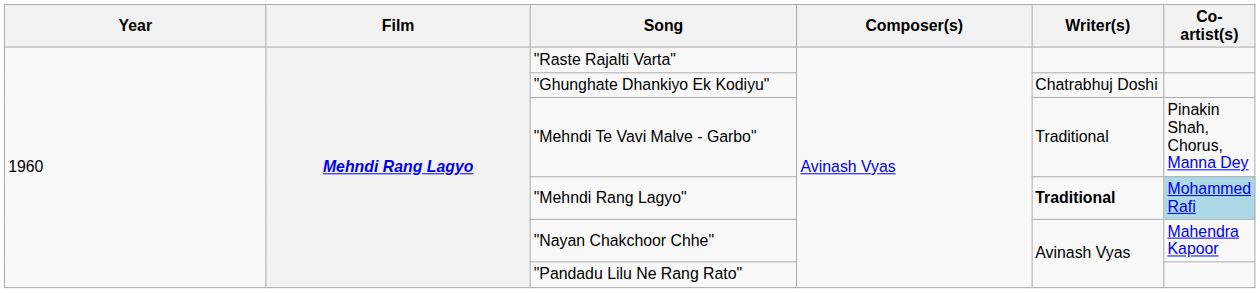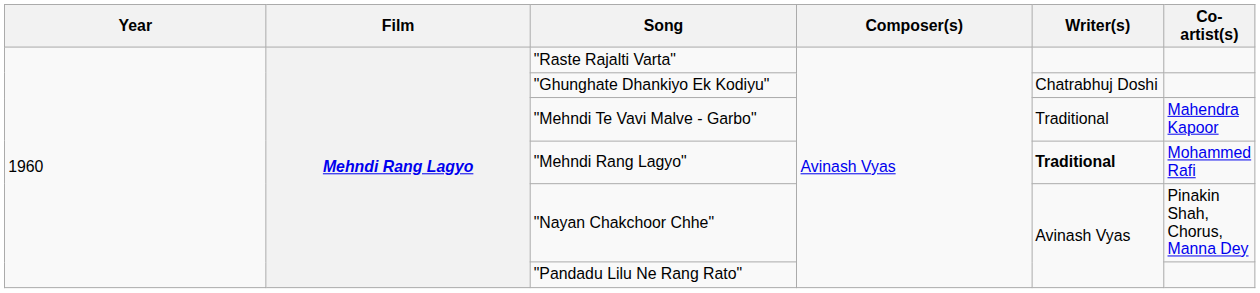(1208, 136) Pinakin Shah, Chorus, Manna Dey -> (1203, 119) Mahendra Kapoor
(1209, 197) lightblue background -> (1209, 162) no background
(1203, 240) Mahendra Kapoor -> (1208, 222) Pinakin Shah, Chorus, Manna Dey
